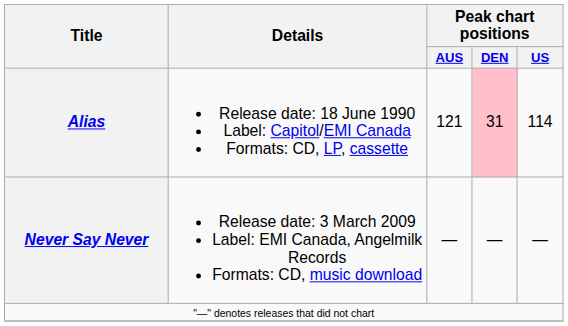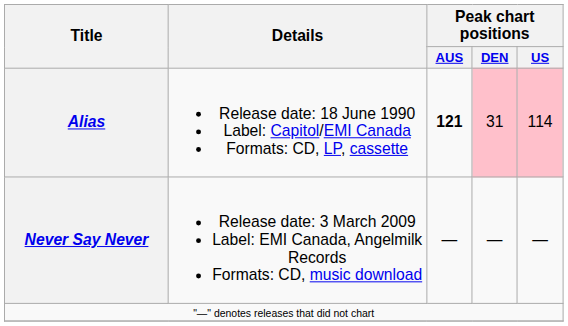(449, 122) normal -> (449, 122) bold
(540, 122) no background -> (540, 122) pink background
